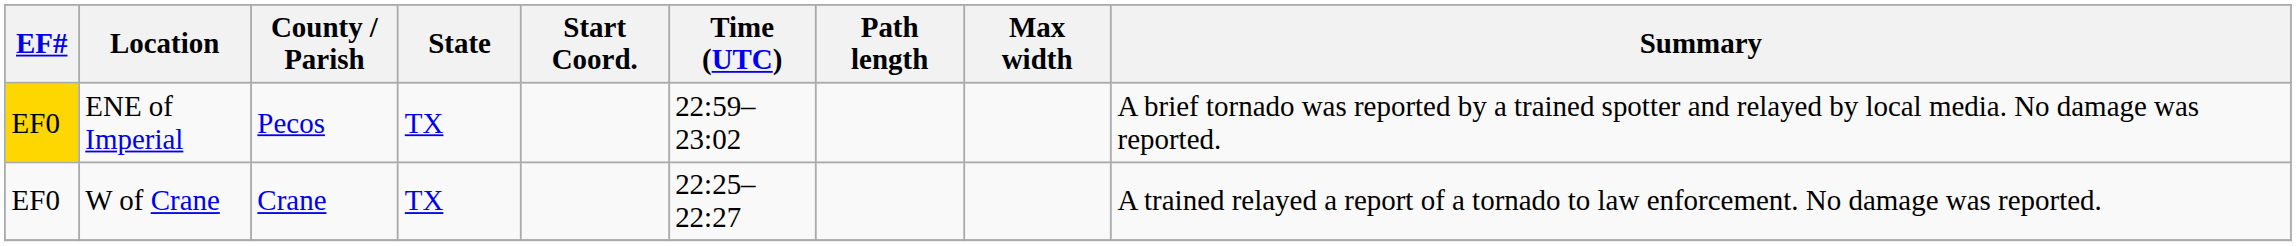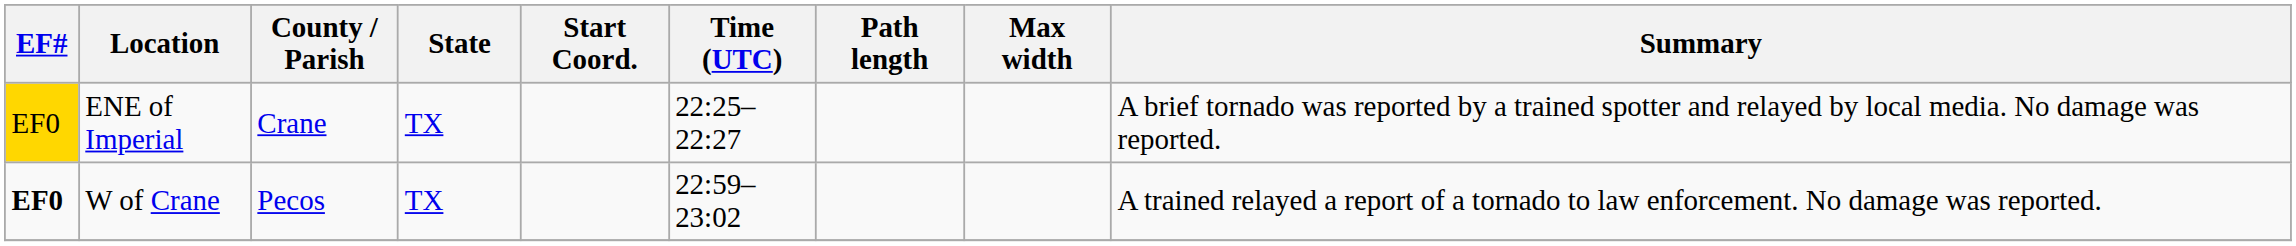(291, 122) Pecos -> (292, 122) Crane
(715, 122) 22:59–23:02 -> (715, 122) 22:25–22:27
(36, 200) normal -> (37, 200) bold
(292, 200) Crane -> (291, 200) Pecos
(715, 200) 22:25–22:27 -> (715, 200) 22:59–23:02
